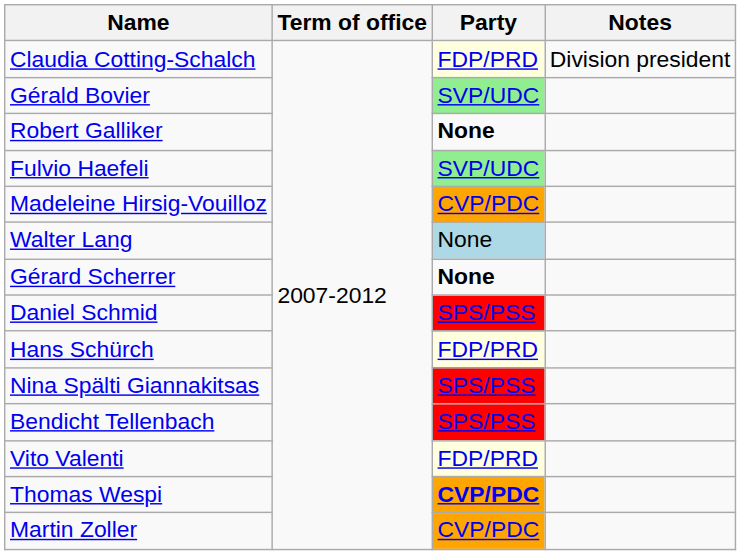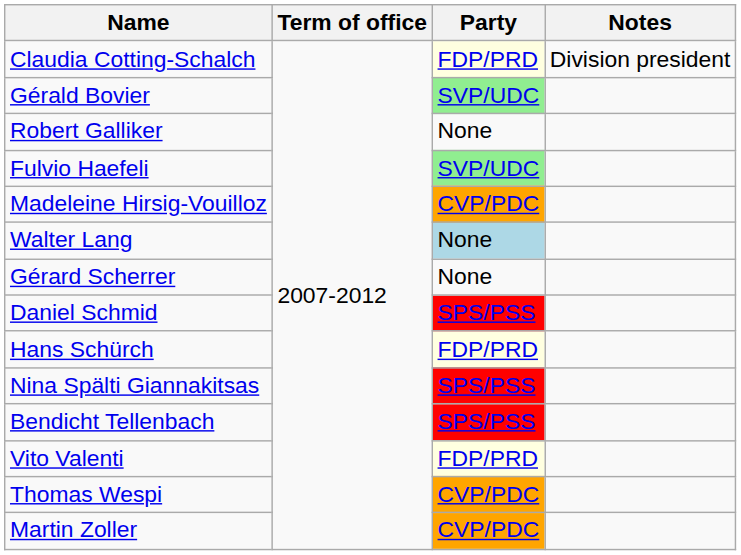(466, 131) bold -> (465, 131) normal
(466, 276) bold -> (465, 276) normal
(488, 494) bold -> (488, 494) normal
